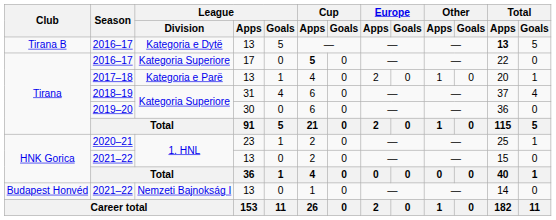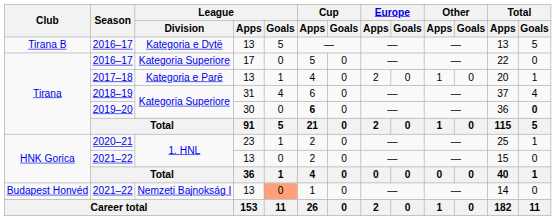(503, 45) bold -> (503, 45) normal
(312, 61) bold -> (312, 61) normal
(312, 110) normal -> (312, 110) bold
(535, 110) normal -> (535, 110) bold
(281, 191) no background -> (281, 191) lightsalmon background
